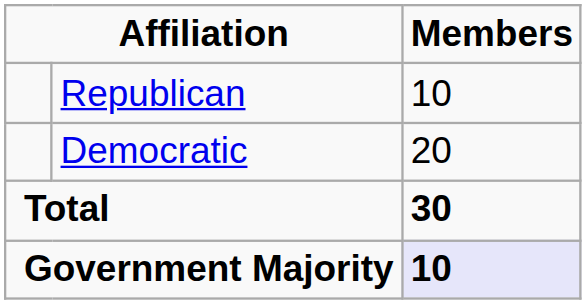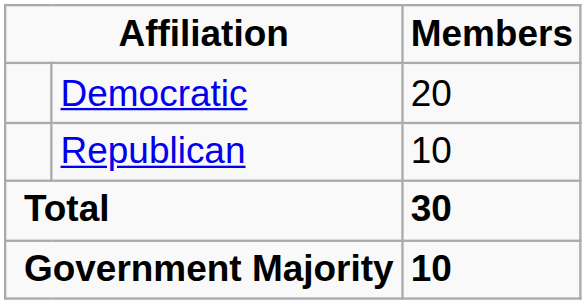rows swapped: (154, 151) <-> (153, 92)
(431, 268) lavender background -> (431, 268) no background
